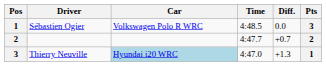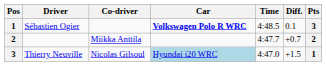+ column: (120, 12)
(158, 26) normal -> (200, 26) bold
(280, 26) 0.0 -> (291, 26) 0.1
(283, 54) +1.3 -> (293, 54) +1.5
